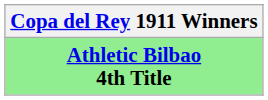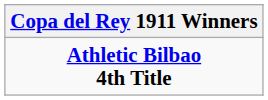(134, 66) lightgreen background -> (134, 66) no background
